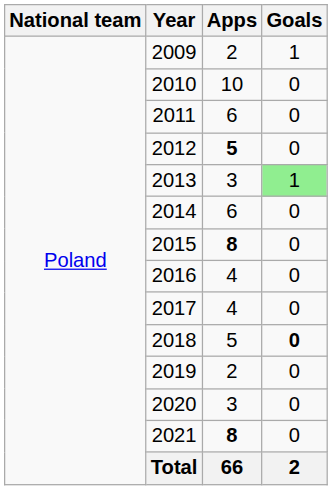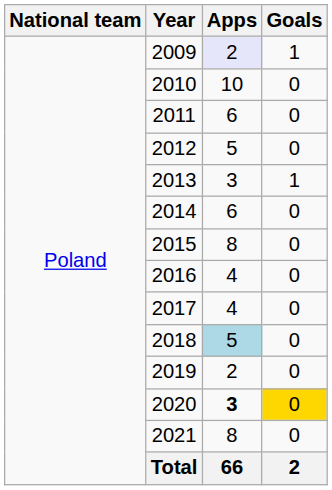(232, 52) no background -> (232, 52) lavender background
(232, 148) bold -> (232, 148) normal
(294, 180) lightgreen background -> (294, 180) no background
(232, 244) bold -> (232, 244) normal
(232, 340) no background -> (232, 340) lightblue background
(294, 340) bold -> (294, 340) normal
(232, 404) normal -> (232, 404) bold
(294, 404) no background -> (294, 404) gold background
(232, 436) bold -> (232, 436) normal
